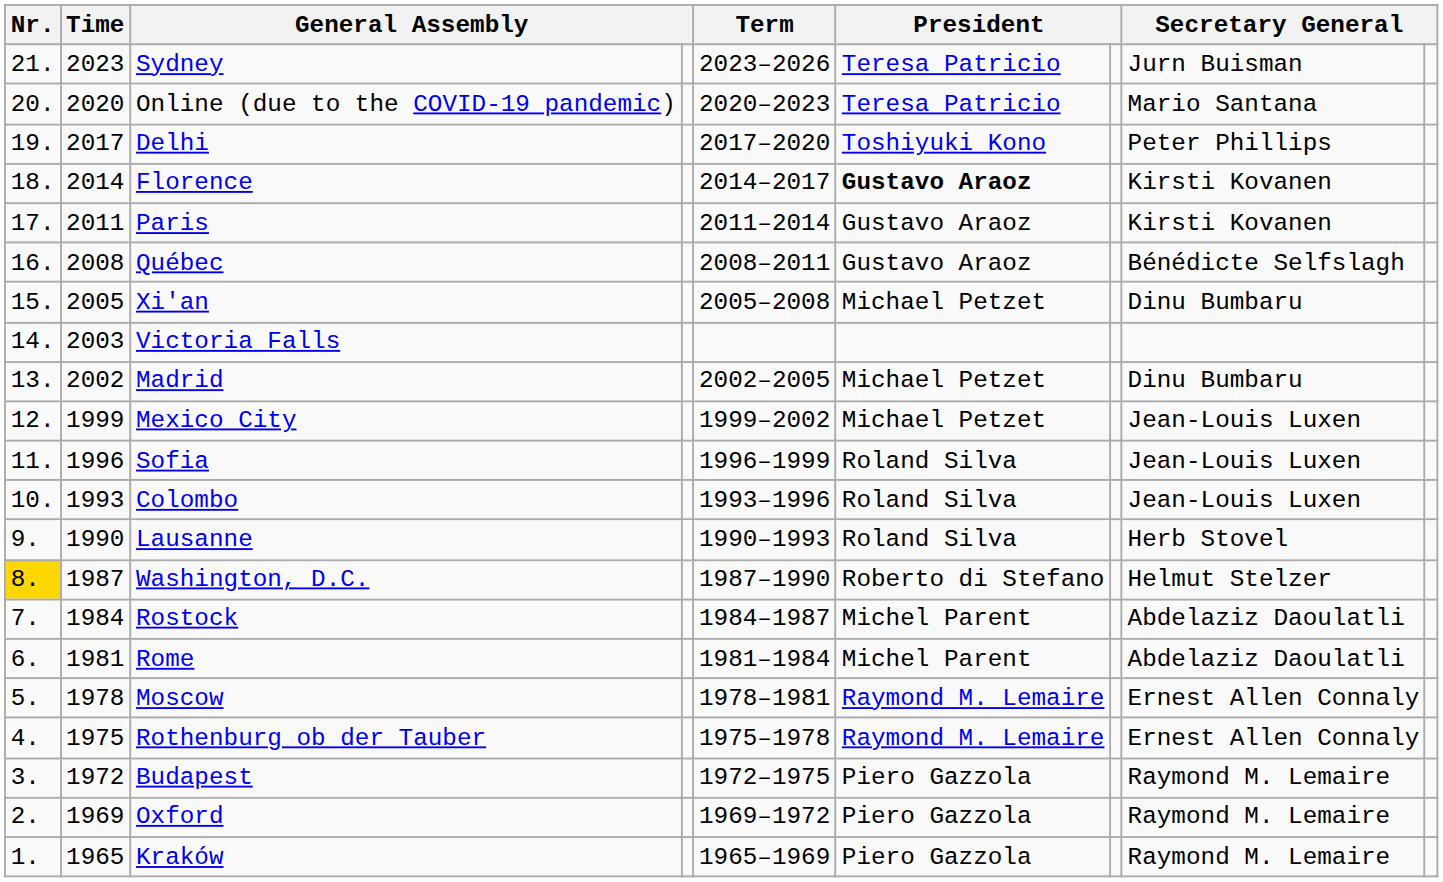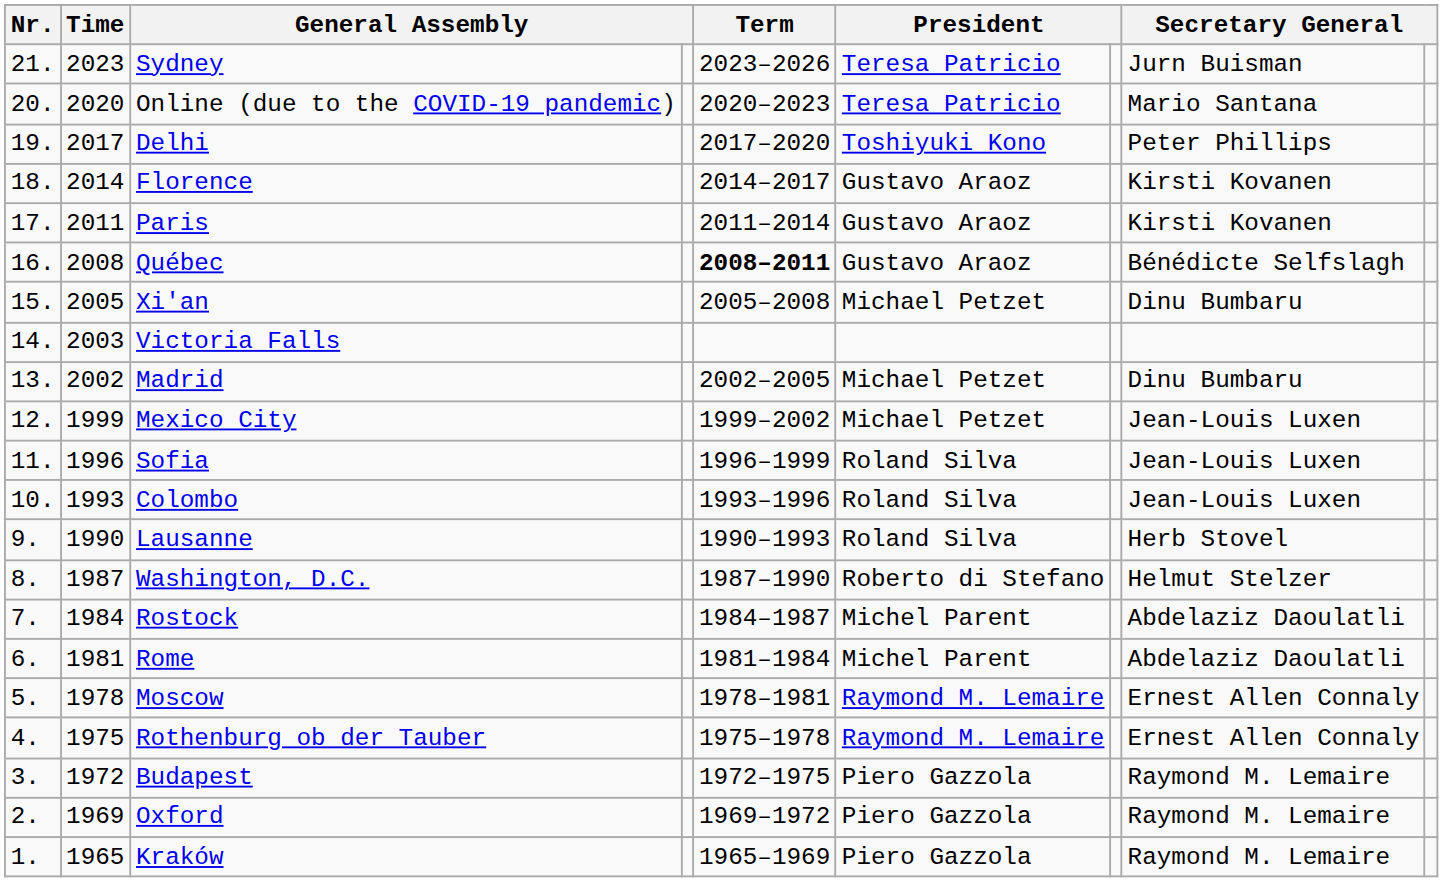(937, 183) bold -> (937, 183) normal
(765, 262) normal -> (765, 262) bold
(25, 579) gold background -> (25, 579) no background
